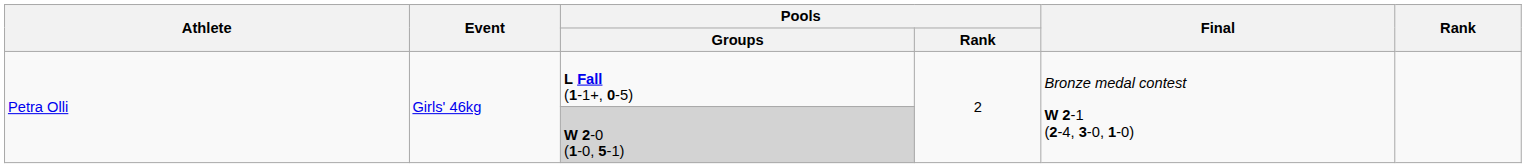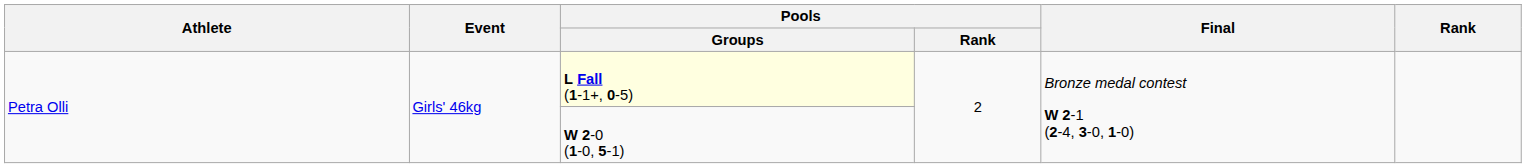(599, 87) no background -> (599, 87) lightyellow background
(594, 143) lightgrey background -> (594, 143) no background
